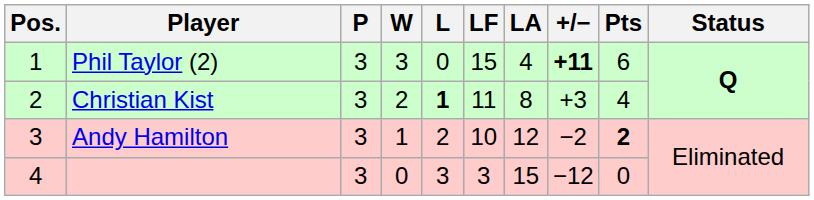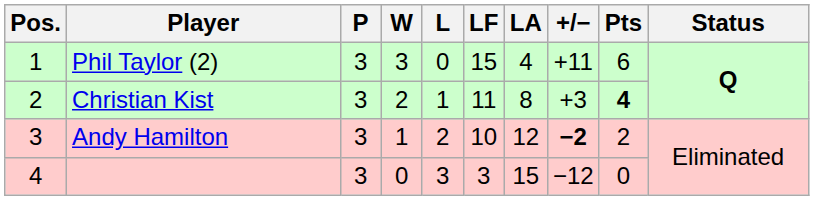(573, 61) bold -> (573, 61) normal
(443, 99) bold -> (443, 99) normal
(623, 99) normal -> (623, 99) bold
(573, 137) normal -> (573, 137) bold
(623, 137) bold -> (623, 137) normal
